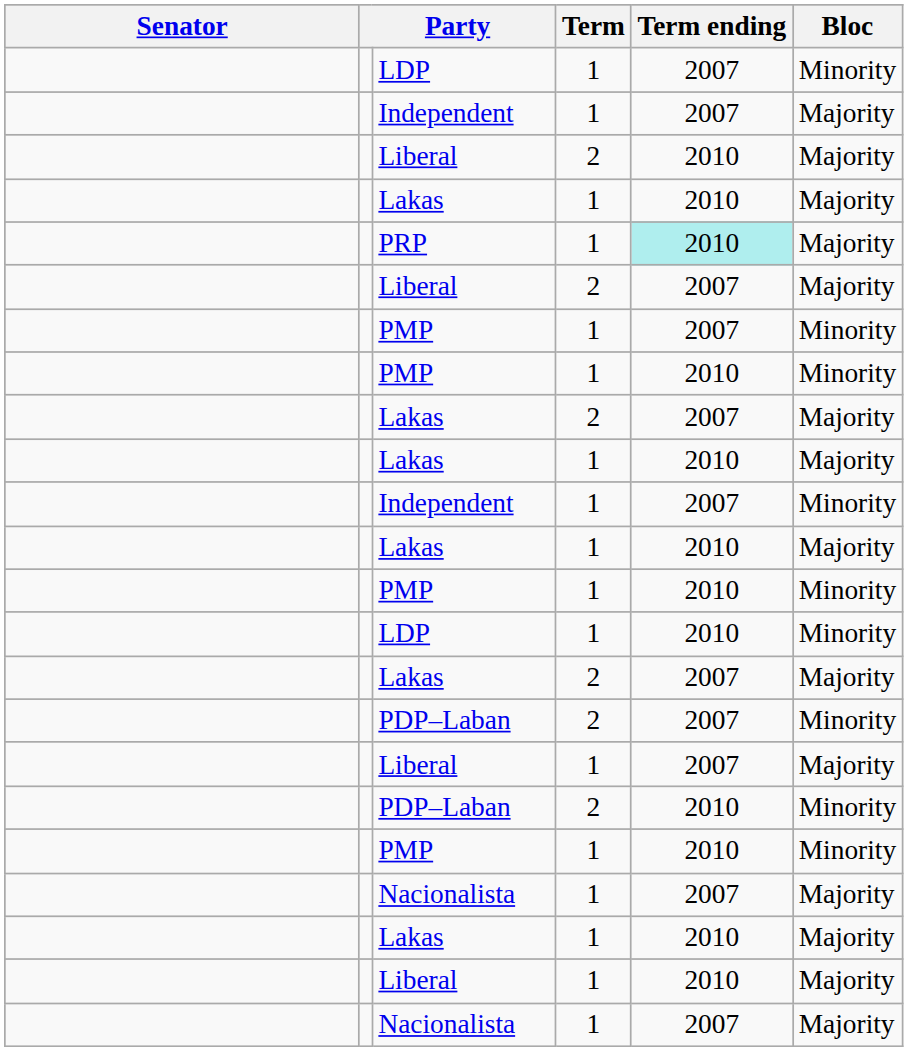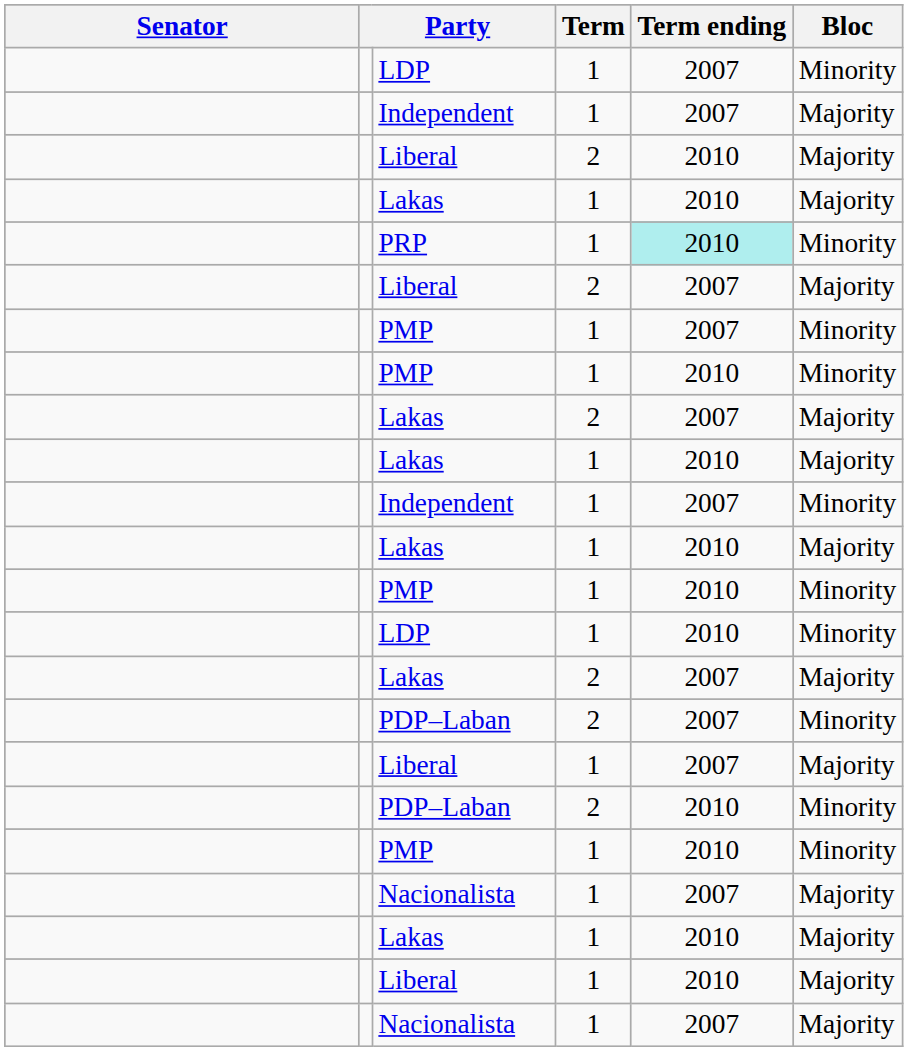(847, 243) Majority -> (847, 243) Minority
